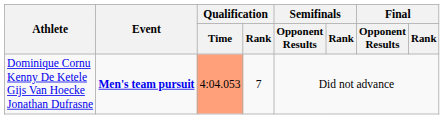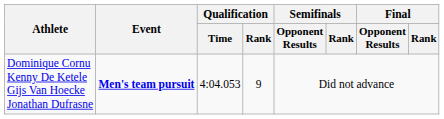(220, 84) lightsalmon background -> (220, 84) no background
(259, 84) 7 -> (259, 84) 9
